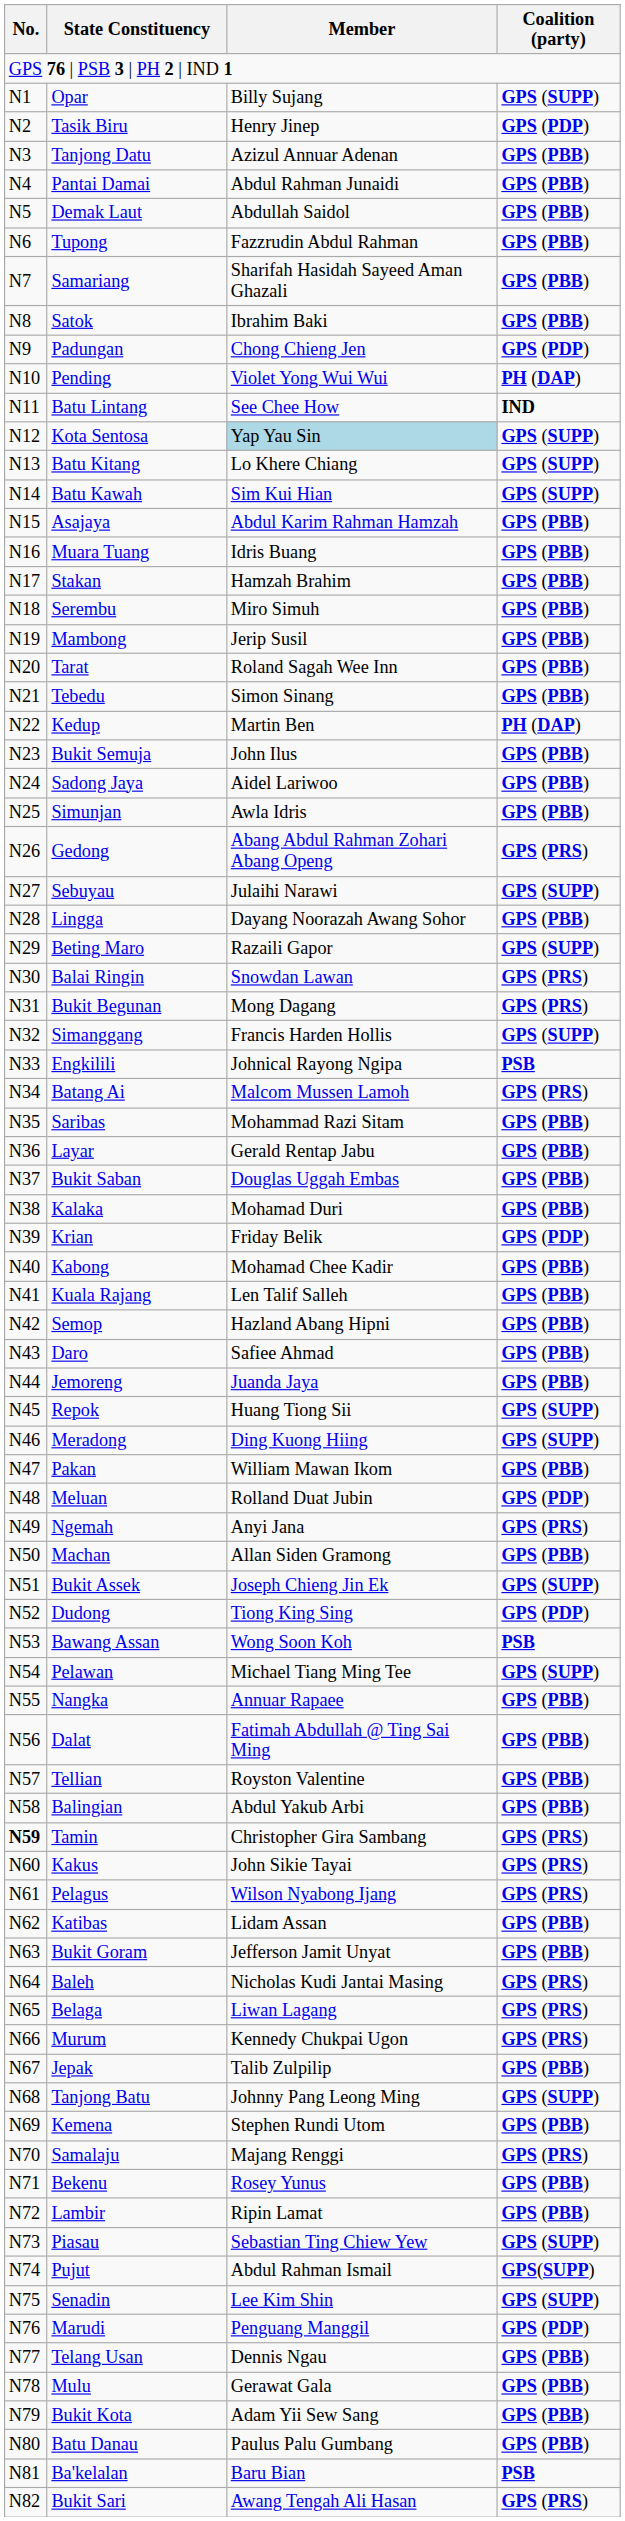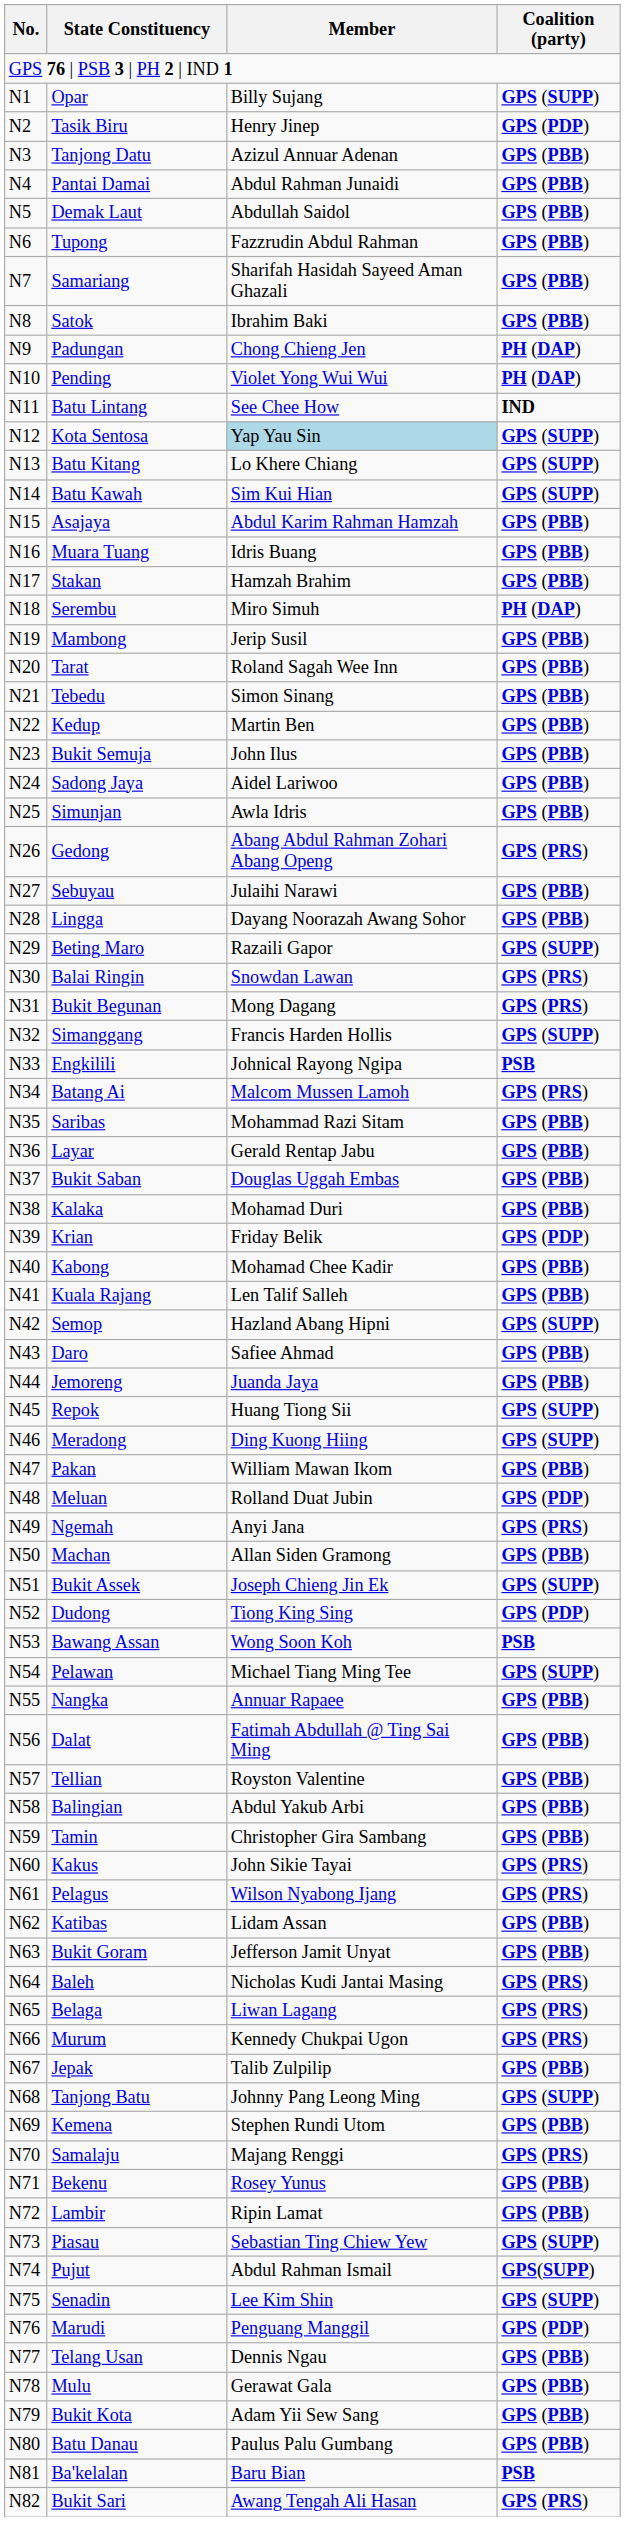(545, 349) GPS (PDP) -> (541, 349) PH (DAP)
(545, 609) GPS (PBB) -> (541, 609) PH (DAP)
(541, 725) PH (DAP) -> (545, 725) GPS (PBB)
(550, 890) GPS (SUPP) -> (545, 890) GPS (PBB)
(545, 1324) GPS (PBB) -> (550, 1324) GPS (SUPP)
(24, 1836) bold -> (24, 1836) normal
(545, 1836) GPS (PRS) -> (545, 1836) GPS (PBB)
